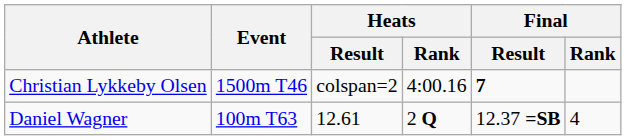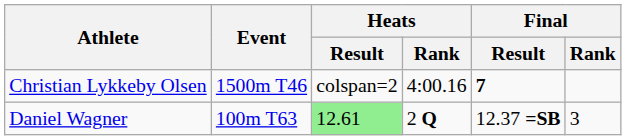(338, 118) no background -> (338, 118) lightgreen background
(575, 118) 4 -> (575, 118) 3
